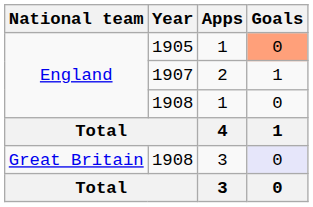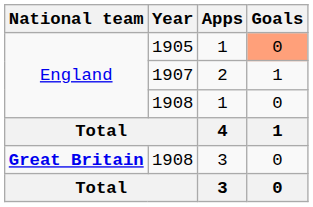(76, 160) normal -> (76, 160) bold
(277, 160) lavender background -> (277, 160) no background
